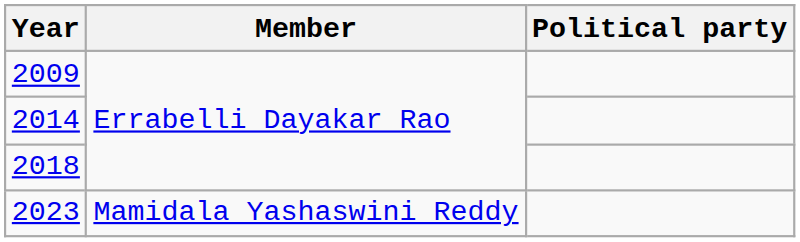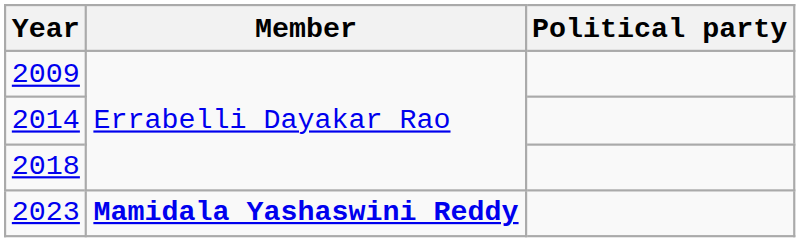(306, 213) normal -> (306, 213) bold
